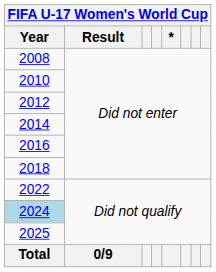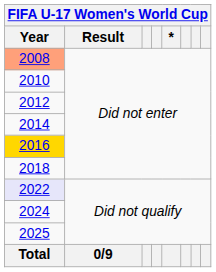(34, 59) no background -> (34, 59) lightsalmon background
(34, 146) no background -> (34, 146) gold background
(34, 189) no background -> (34, 189) lavender background
(34, 211) lightblue background -> (34, 211) no background
